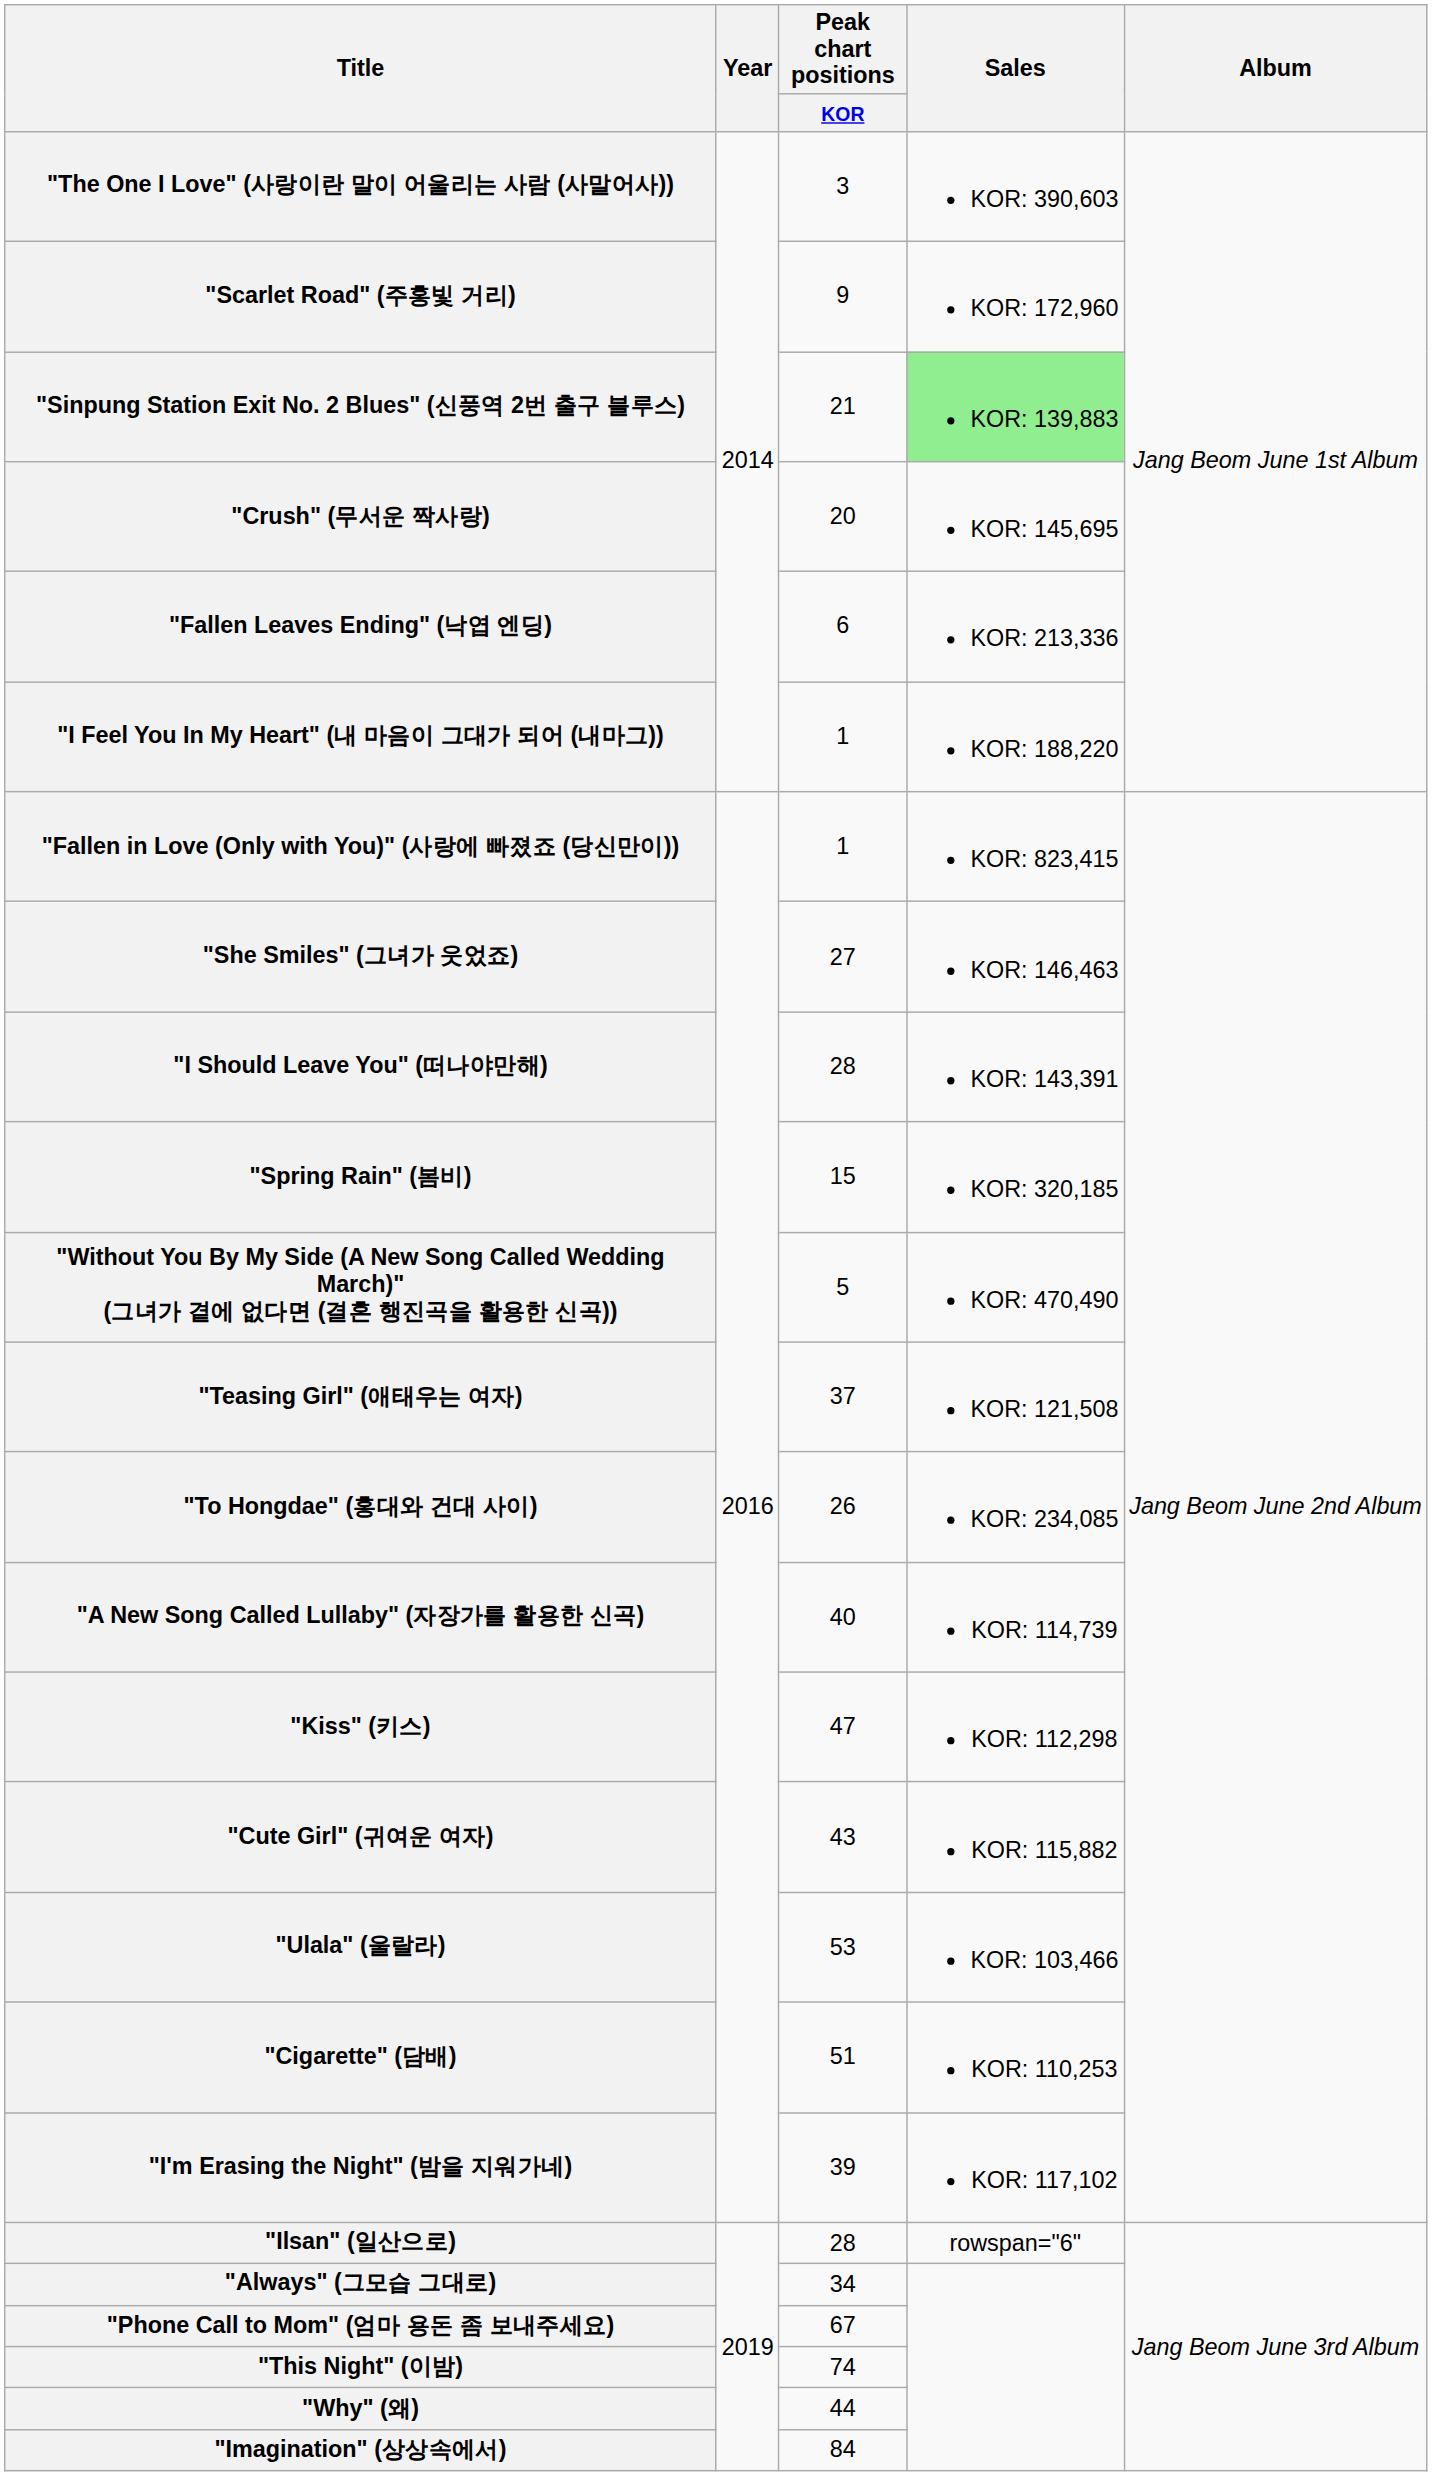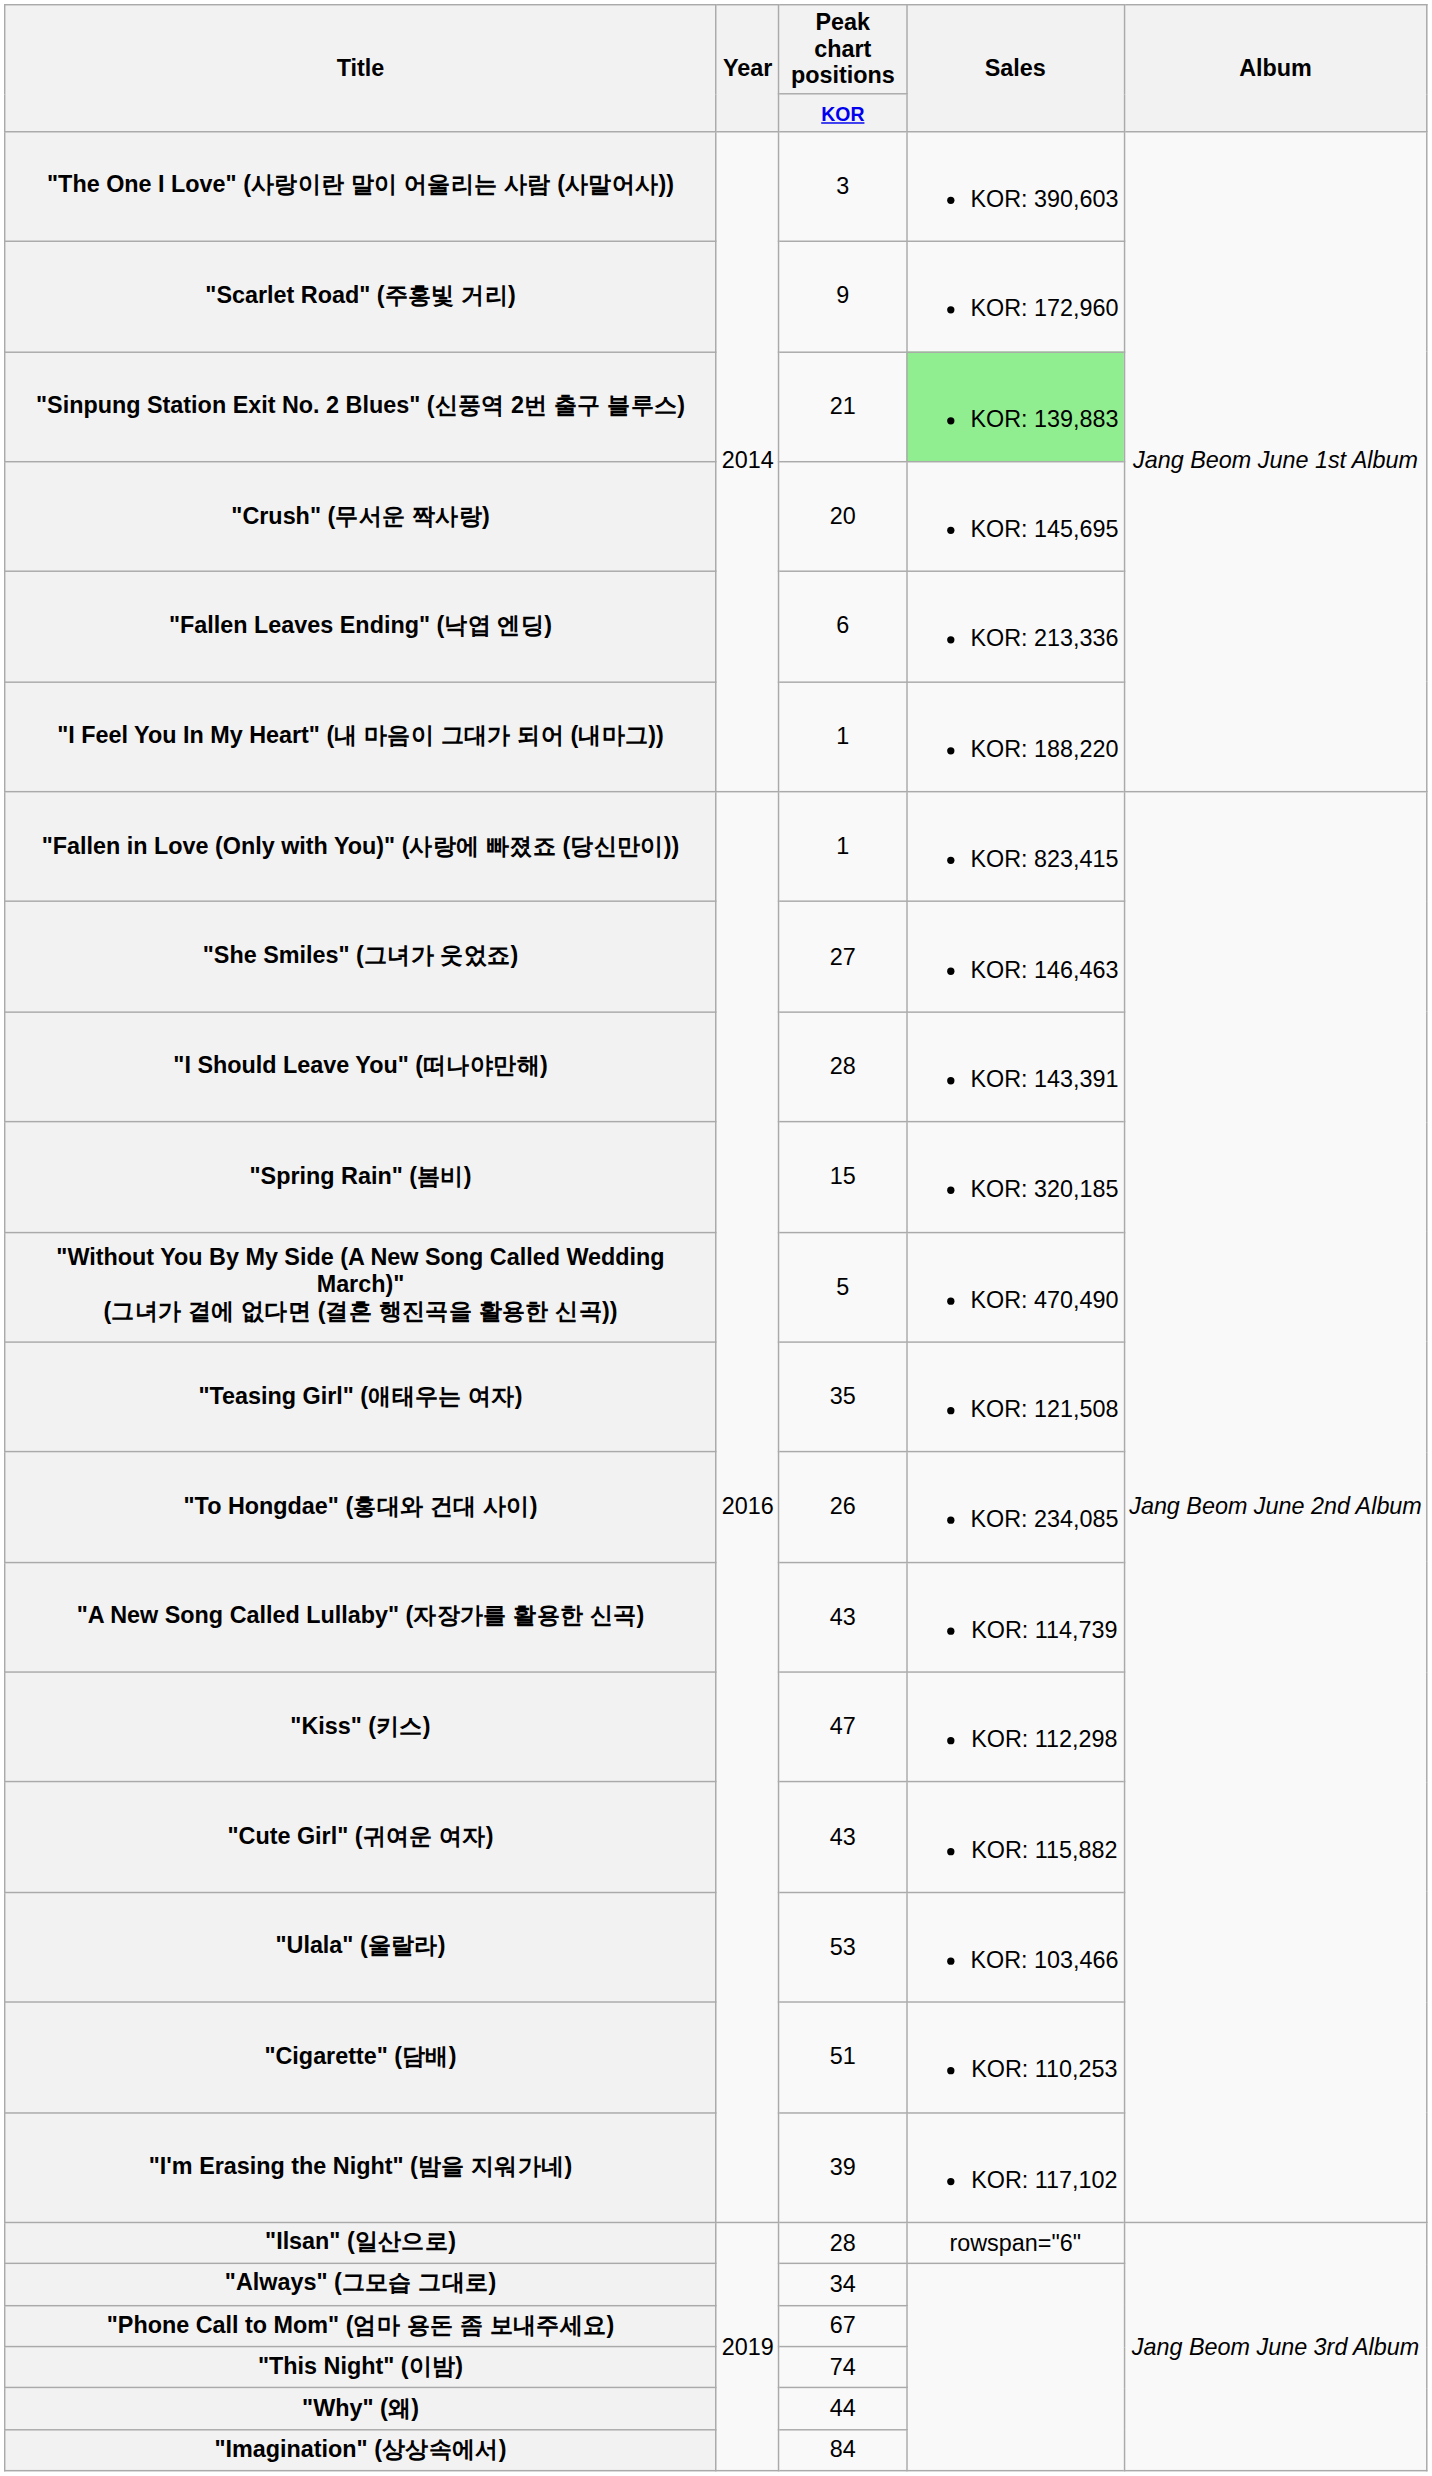(843, 1396) 37 -> (843, 1396) 35
(843, 1616) 40 -> (843, 1616) 43
